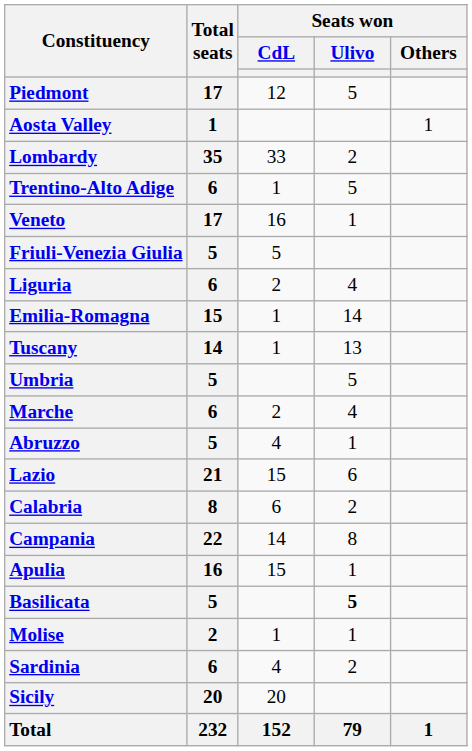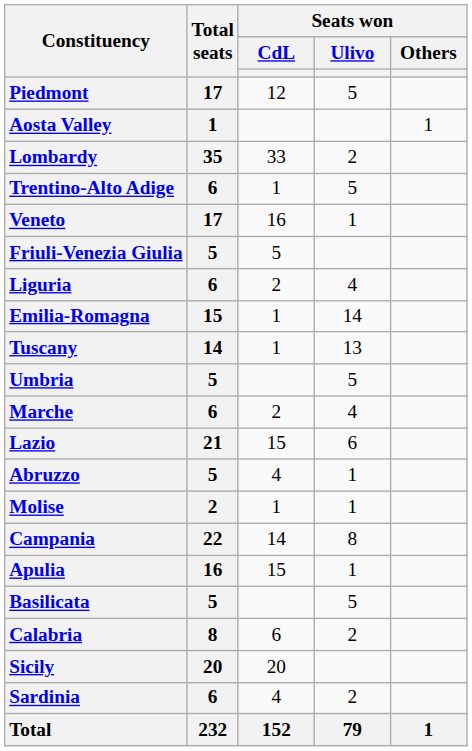rows swapped: (32, 475) <-> (45, 443)
rows swapped: (37, 634) <-> (46, 507)
(352, 602) bold -> (352, 602) normal
rows swapped: (32, 698) <-> (45, 666)
